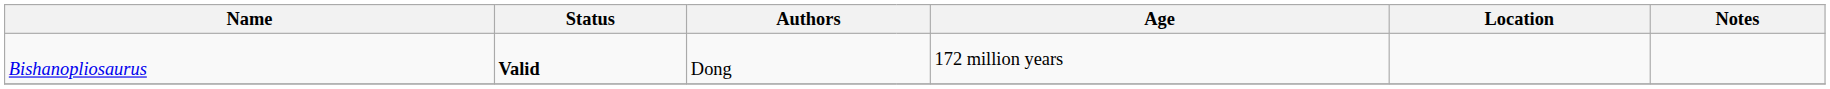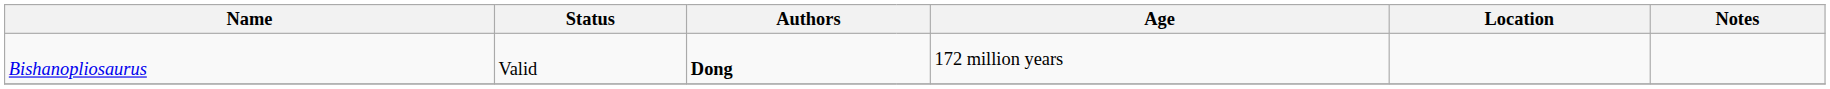(519, 68) bold -> (518, 68) normal
(711, 68) normal -> (712, 68) bold
